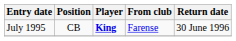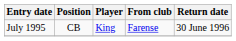(106, 28) bold -> (105, 28) normal
